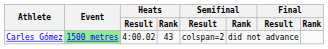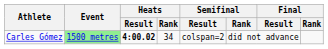(139, 37) normal -> (139, 37) bold
(168, 37) 43 -> (168, 37) 34
